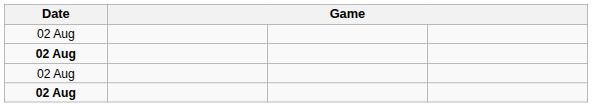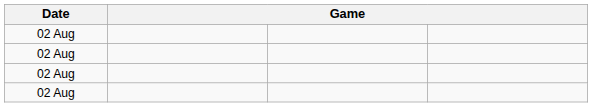(56, 54) bold -> (56, 54) normal
(56, 92) bold -> (56, 92) normal
